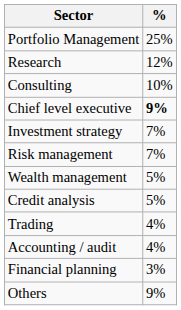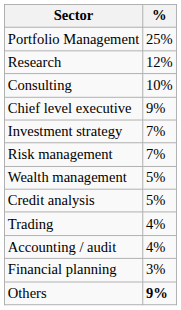(157, 108) bold -> (156, 108) normal
(156, 293) normal -> (157, 293) bold
